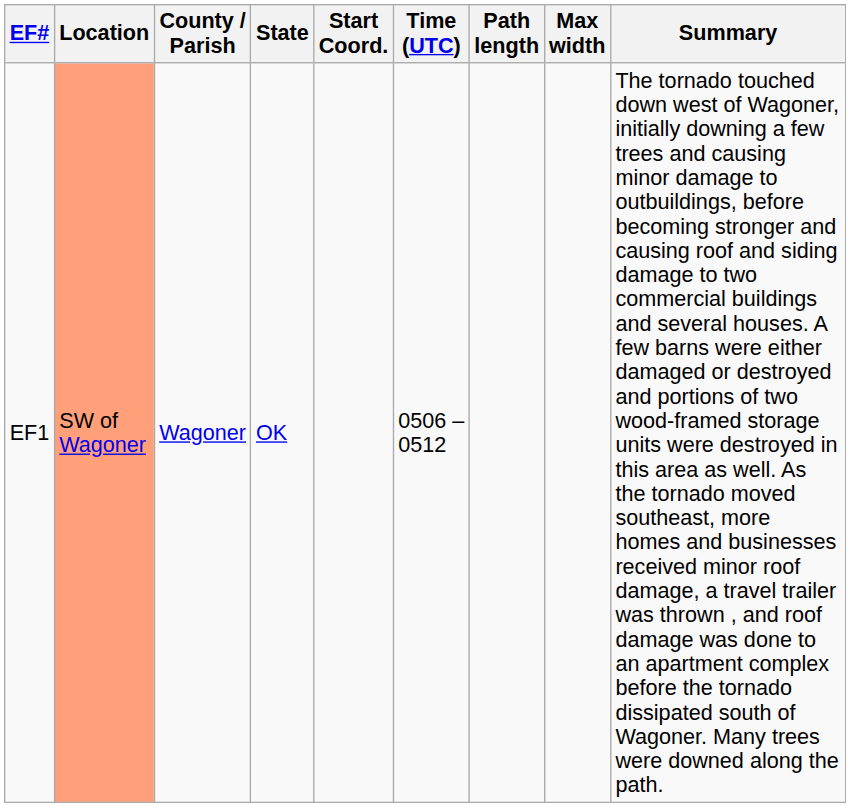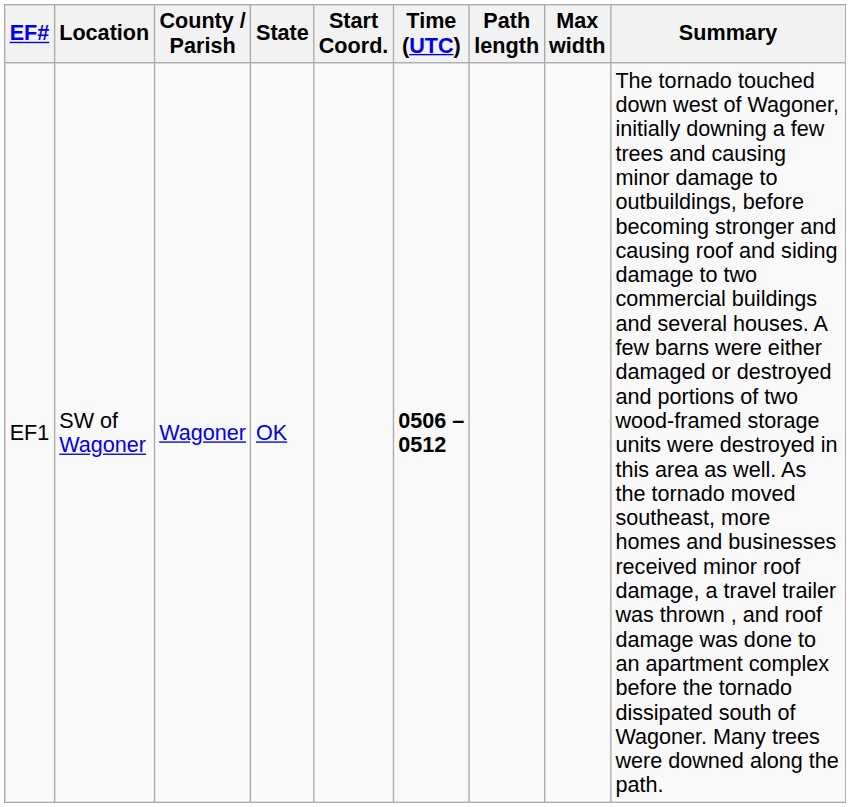(103, 432) lightsalmon background -> (103, 432) no background
(431, 432) normal -> (431, 432) bold
